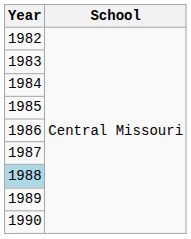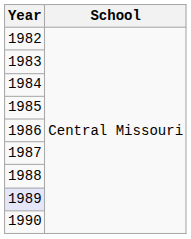(25, 176) lightblue background -> (25, 176) no background
(25, 199) no background -> (25, 199) lavender background
